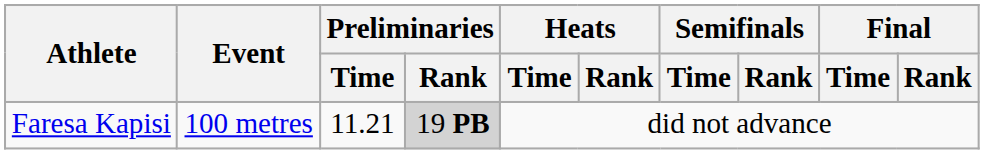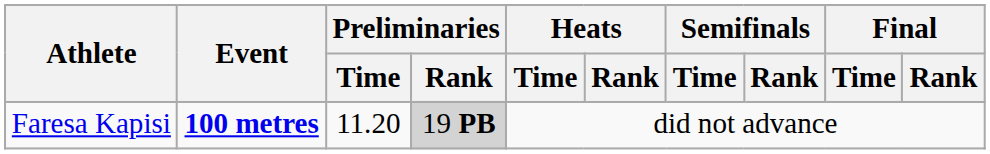(249, 124) normal -> (252, 124) bold
(362, 124) 11.21 -> (368, 124) 11.20
